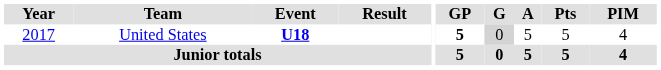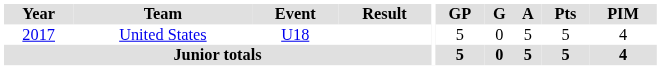(295, 34) bold -> (295, 34) normal
(460, 34) bold -> (460, 34) normal
(499, 34) lightgrey background -> (499, 34) no background
